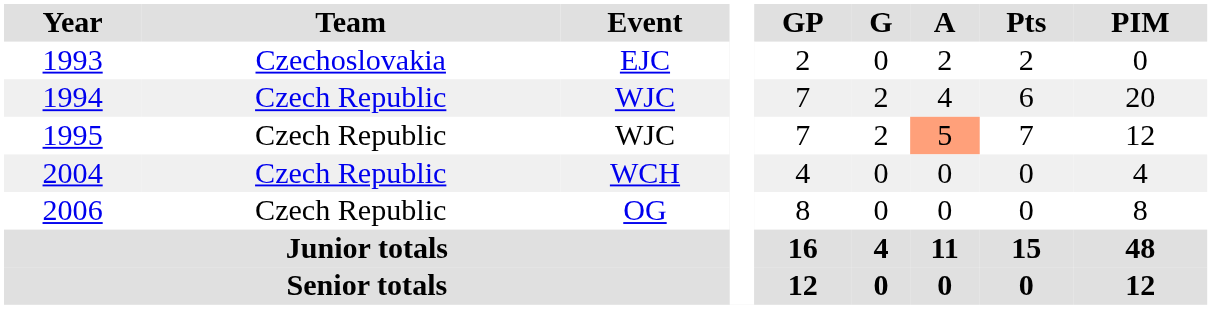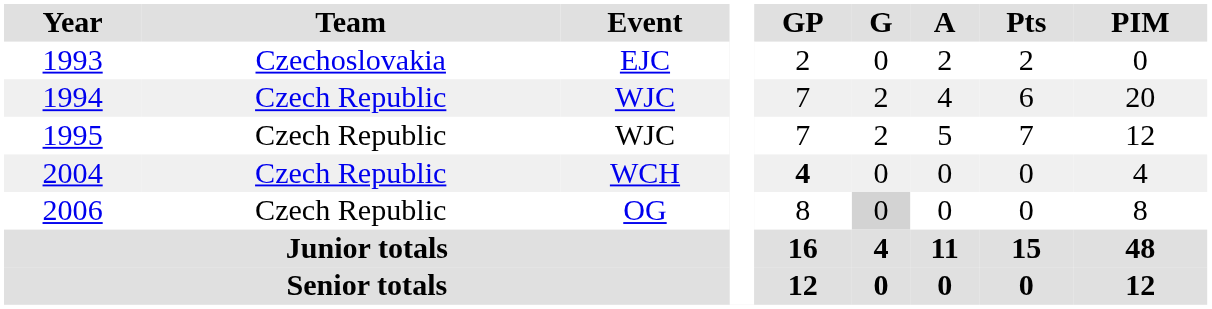(945, 135) lightsalmon background -> (945, 135) no background
(803, 172) normal -> (803, 172) bold
(881, 210) no background -> (881, 210) lightgrey background
